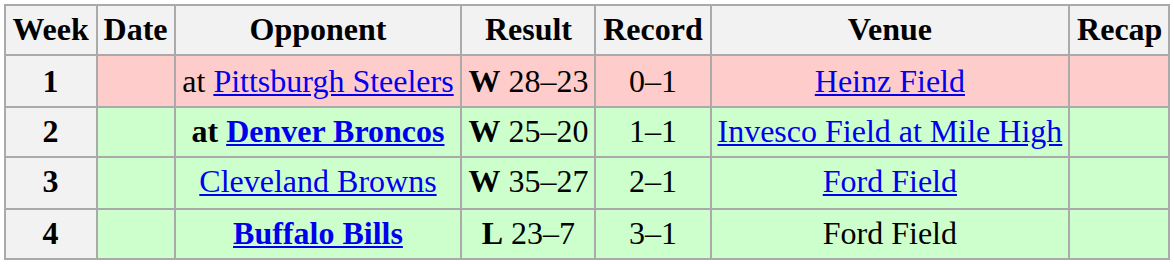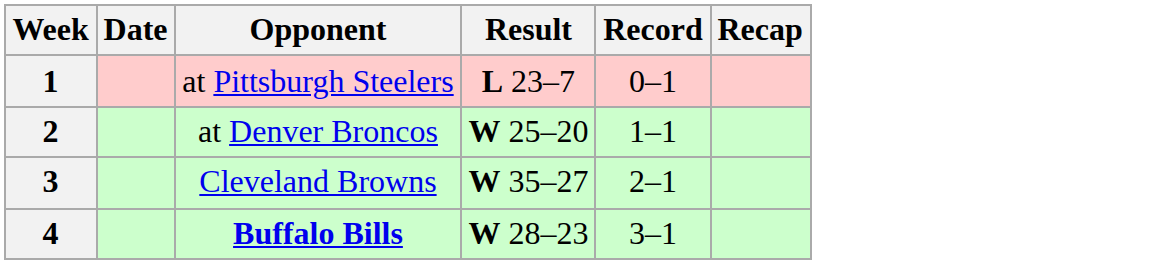- column: (890, 29)
(528, 80) W 28–23 -> (528, 80) L 23–7
(318, 131) bold -> (318, 131) normal
(528, 232) L 23–7 -> (528, 232) W 28–23
